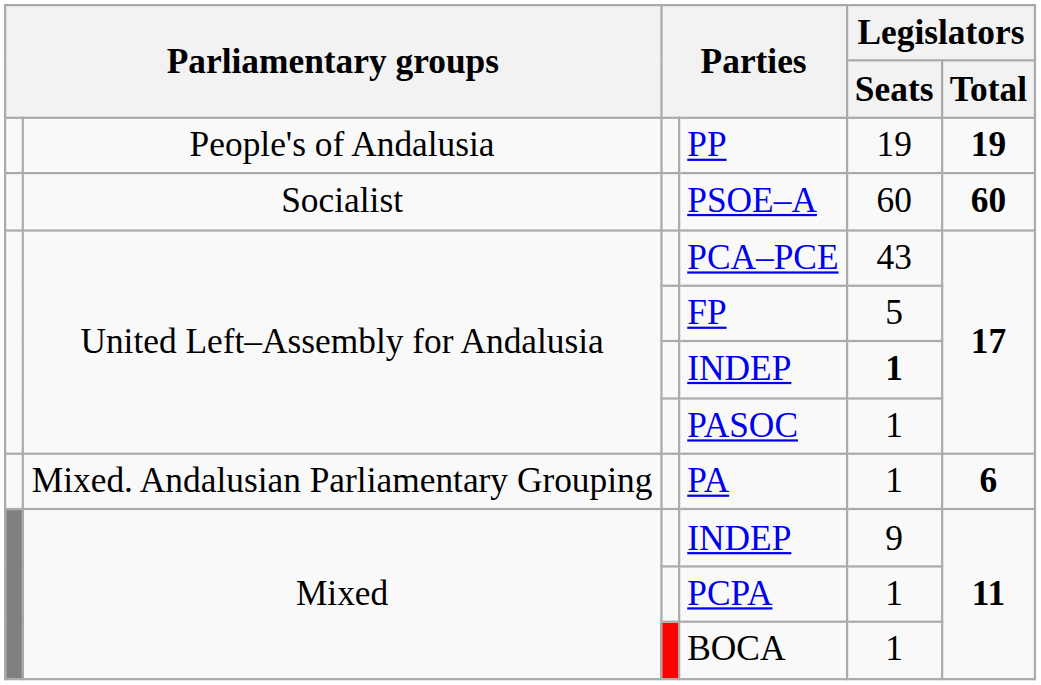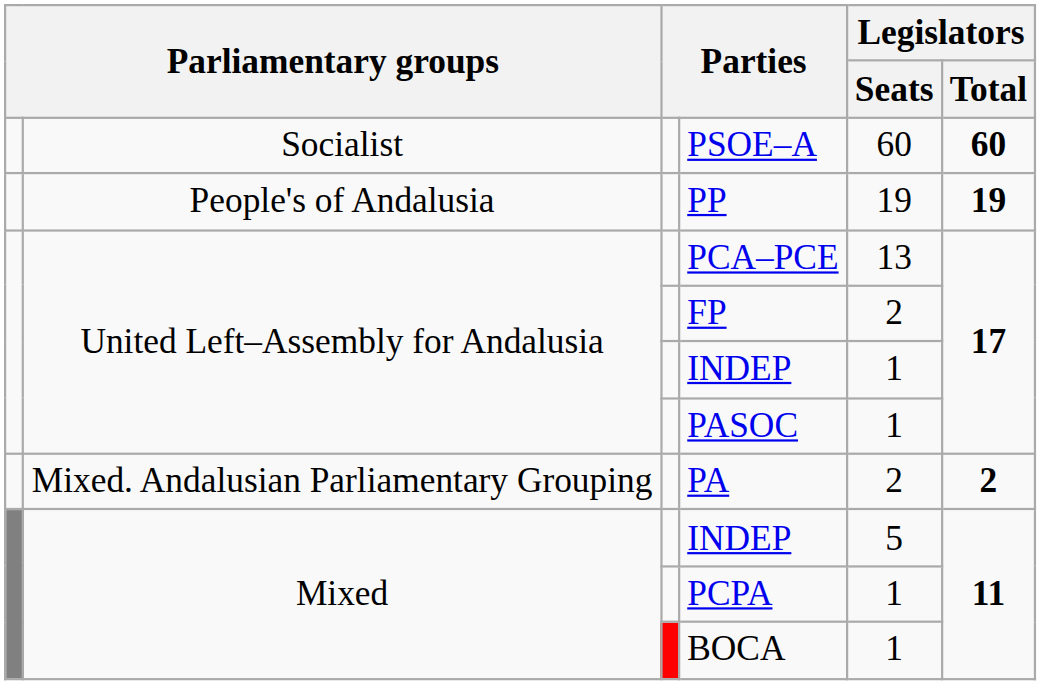rows swapped: (342, 200) <-> (342, 144)
(894, 256) 43 -> (894, 256) 13
(894, 312) 5 -> (894, 312) 2
(894, 369) bold -> (894, 369) normal
(894, 481) 1 -> (894, 481) 2
(988, 481) 6 -> (988, 481) 2
(894, 537) 9 -> (894, 537) 5
